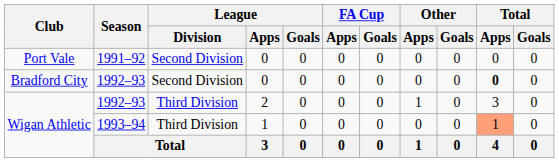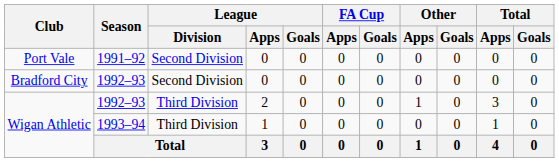(495, 80) bold -> (495, 80) normal
(495, 124) lightsalmon background -> (495, 124) no background
